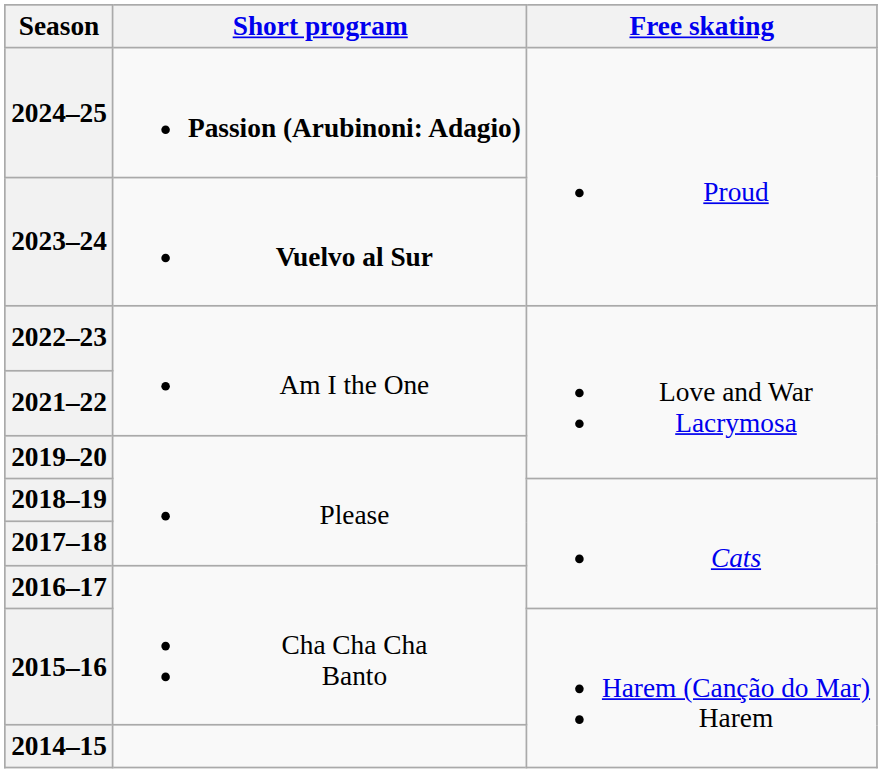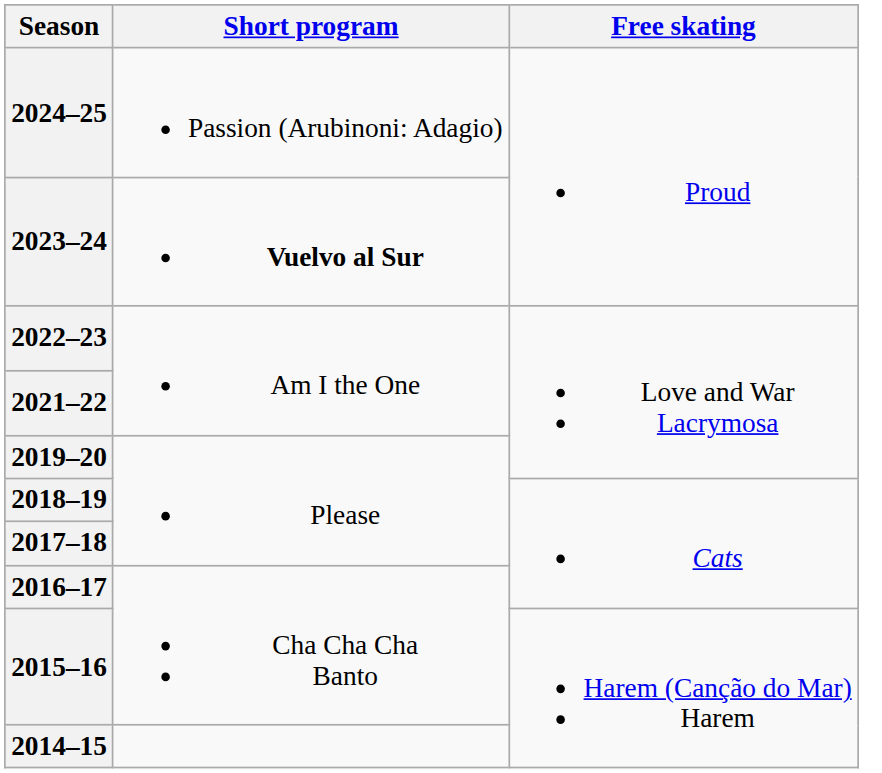(320, 128) bold -> (311, 128) normal
